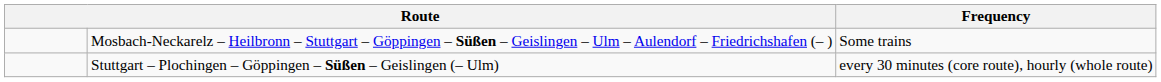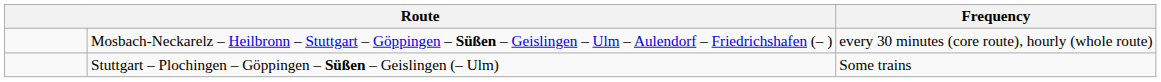(875, 40) Some trains -> (996, 40) every 30 minutes (core route), hourly (whole route)
(996, 64) every 30 minutes (core route), hourly (whole route) -> (875, 64) Some trains
